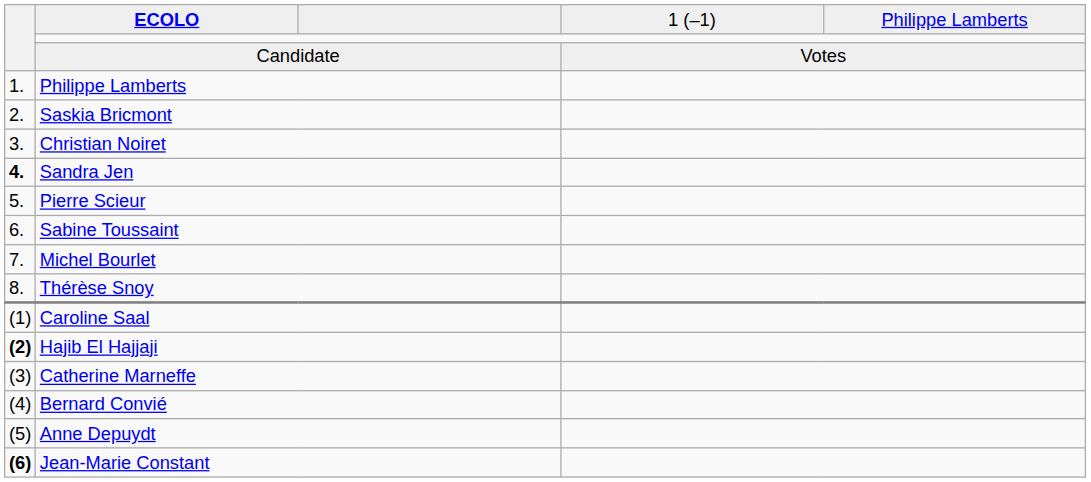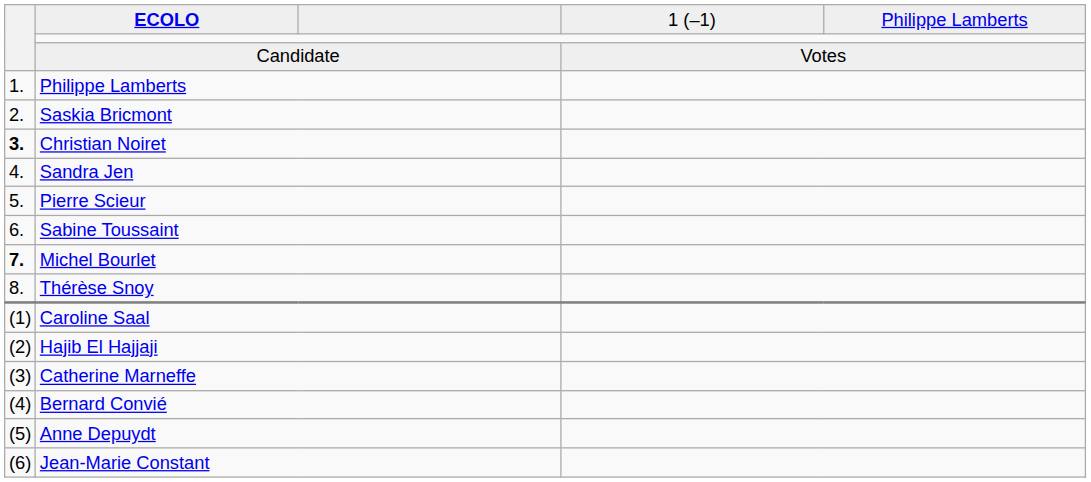(17, 144) normal -> (17, 144) bold
(17, 173) bold -> (17, 173) normal
(17, 259) normal -> (17, 259) bold
(20, 347) bold -> (20, 347) normal
(20, 463) bold -> (20, 463) normal
